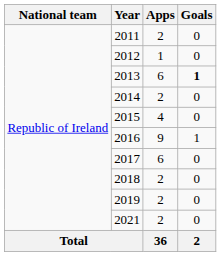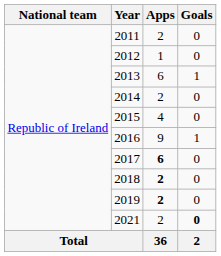(197, 76) bold -> (197, 76) normal
(160, 158) normal -> (160, 158) bold
(160, 179) normal -> (160, 179) bold
(160, 199) normal -> (160, 199) bold
(197, 220) normal -> (197, 220) bold
